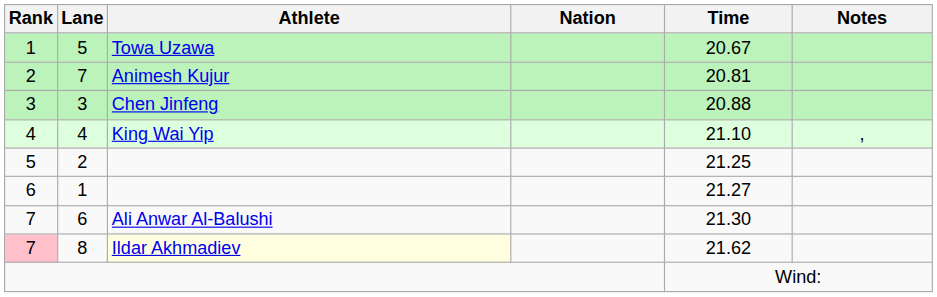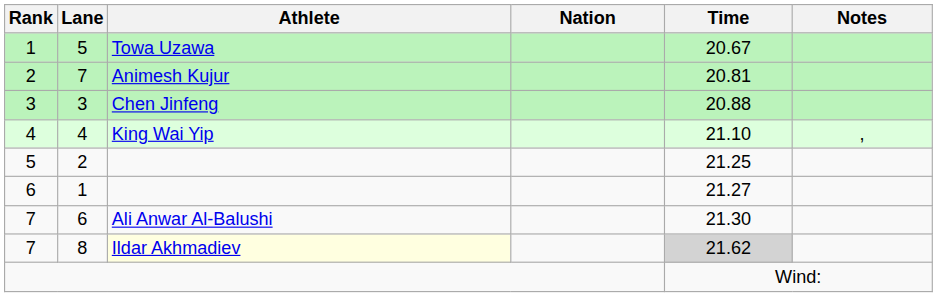(31, 248) pink background -> (31, 248) no background
(728, 248) no background -> (728, 248) lightgrey background
